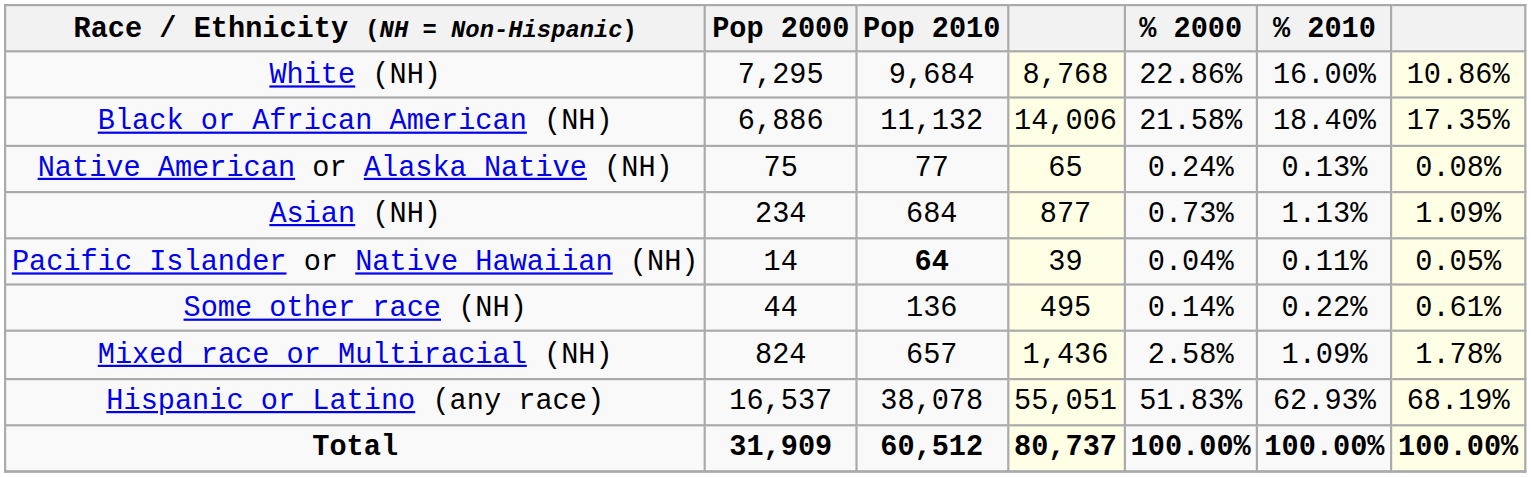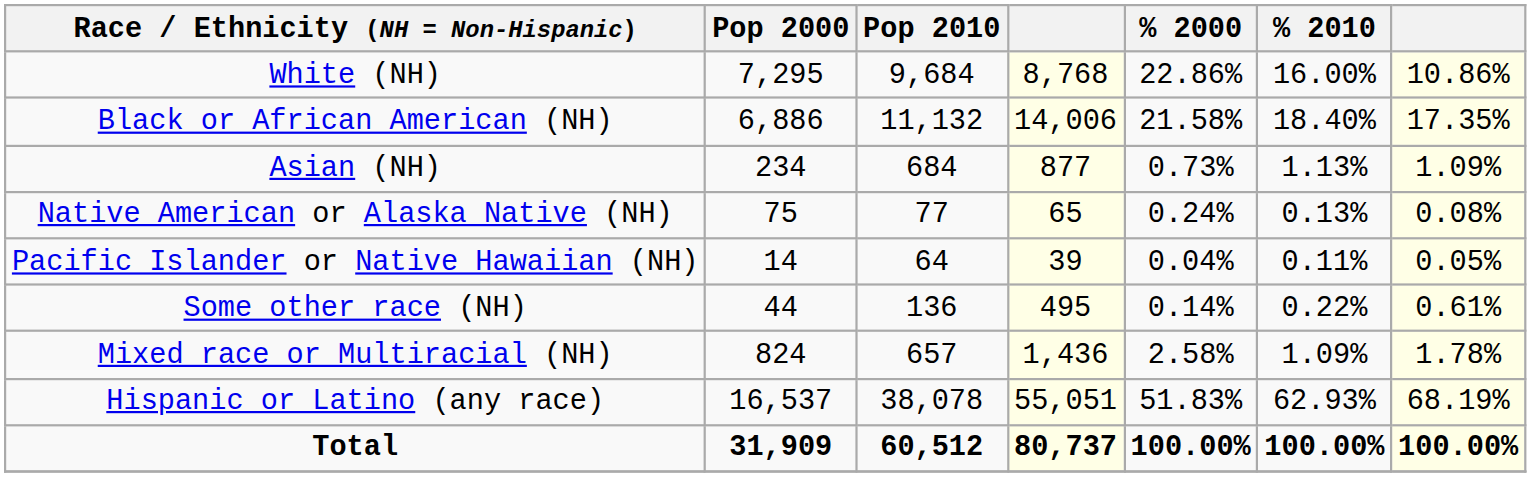rows swapped: (355, 168) <-> (355, 215)
(932, 261) bold -> (932, 261) normal
